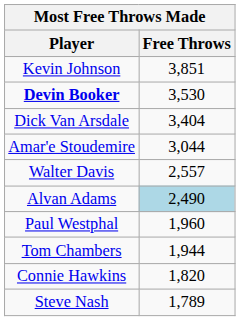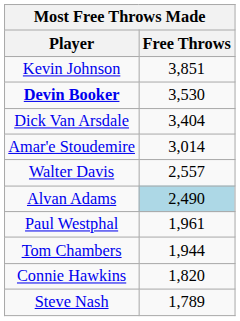(187, 146) 3,044 -> (187, 146) 3,014
(187, 224) 1,960 -> (187, 224) 1,961
